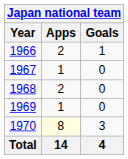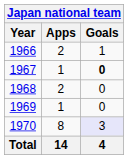(102, 70) normal -> (102, 70) bold
(61, 126) lightyellow background -> (61, 126) no background
(102, 126) no background -> (102, 126) lavender background
